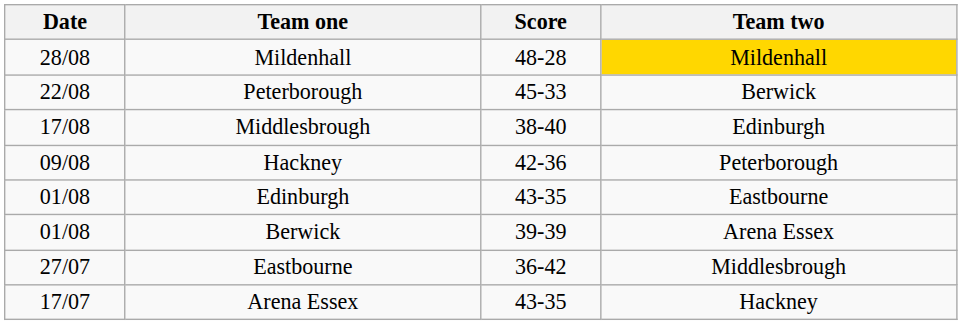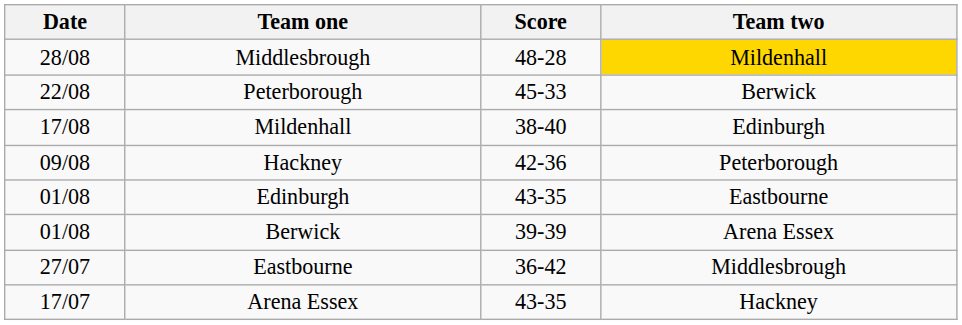(303, 57) Mildenhall -> (303, 57) Middlesbrough
(303, 127) Middlesbrough -> (303, 127) Mildenhall
